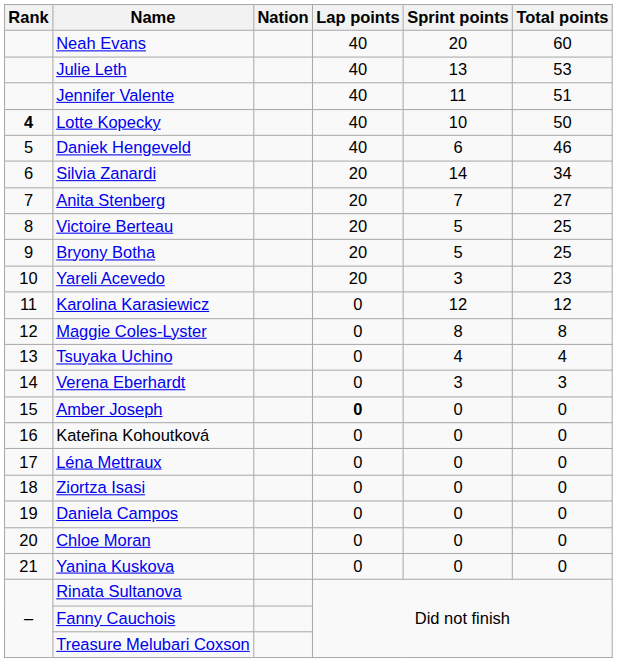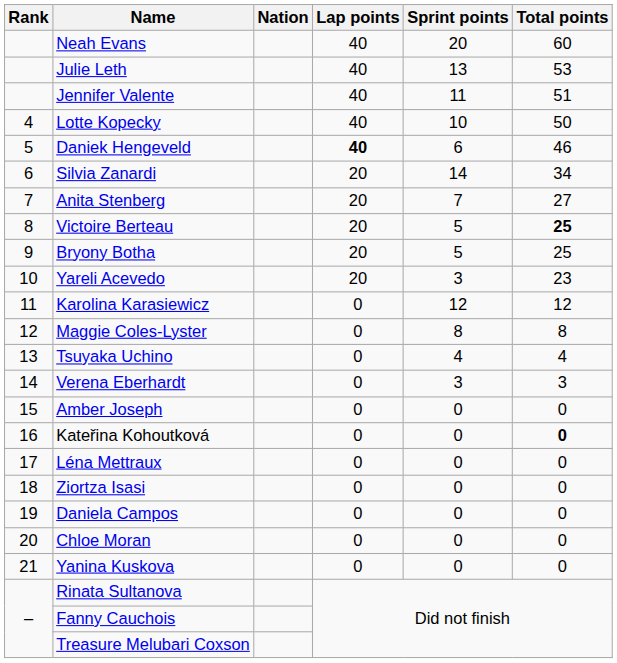(28, 122) bold -> (28, 122) normal
(358, 148) normal -> (358, 148) bold
(562, 226) normal -> (562, 226) bold
(358, 409) bold -> (358, 409) normal
(562, 435) normal -> (562, 435) bold
